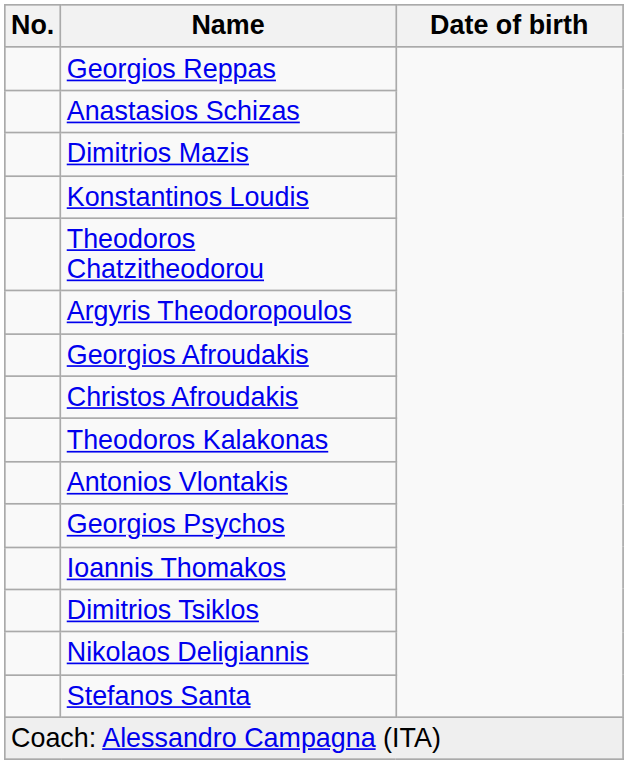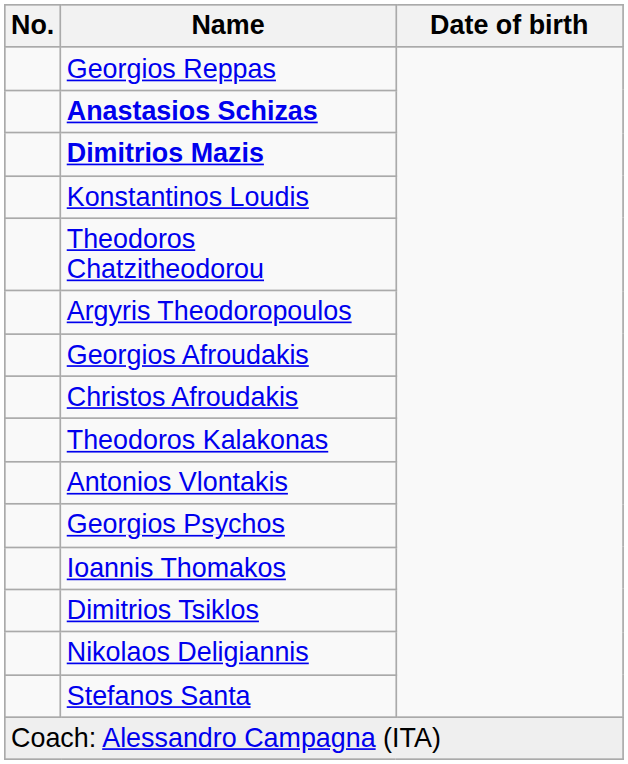(183, 111) normal -> (192, 111) bold
(158, 153) normal -> (165, 153) bold
